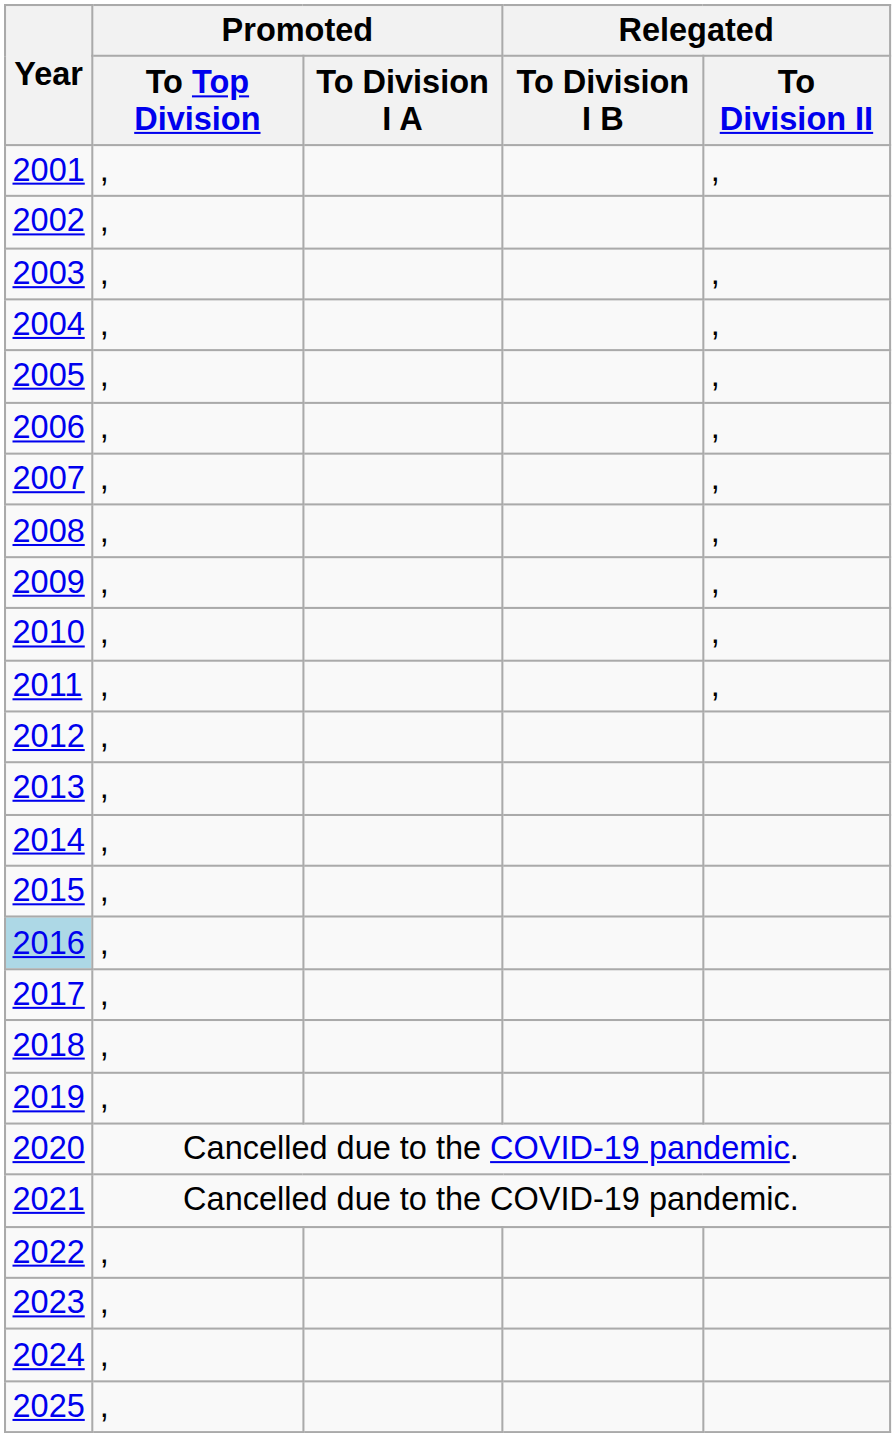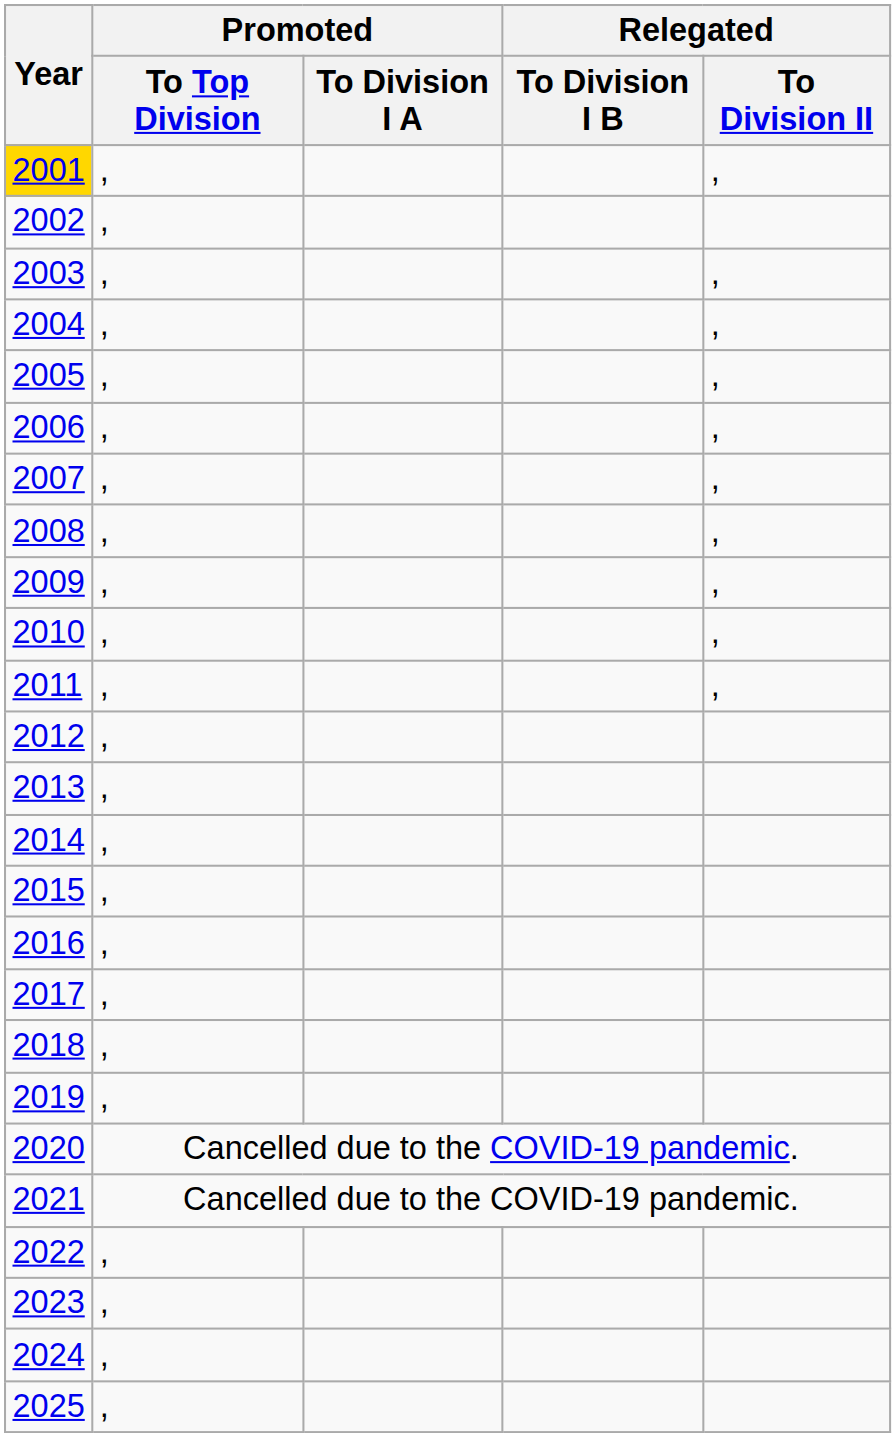(49, 169) no background -> (49, 169) gold background
(49, 942) lightblue background -> (49, 942) no background
